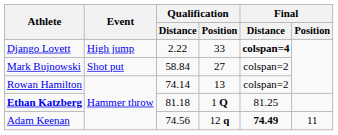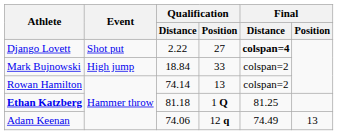(111, 49) High jump -> (106, 49) Shot put
(220, 49) 33 -> (220, 49) 27
(106, 67) Shot put -> (111, 67) High jump
(178, 67) 58.84 -> (178, 67) 18.84
(220, 67) 27 -> (220, 67) 33
(178, 121) 74.56 -> (178, 121) 74.06
(266, 121) bold -> (266, 121) normal
(312, 121) 11 -> (312, 121) 13
